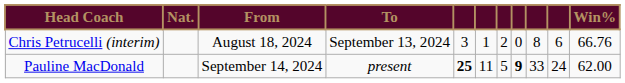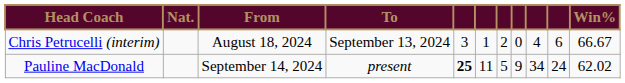(537, 42) 8 -> (537, 42) 4
(595, 42) 66.76 -> (595, 42) 66.67
(518, 66) bold -> (518, 66) normal
(537, 66) 33 -> (537, 66) 34
(595, 66) 62.00 -> (595, 66) 62.02
